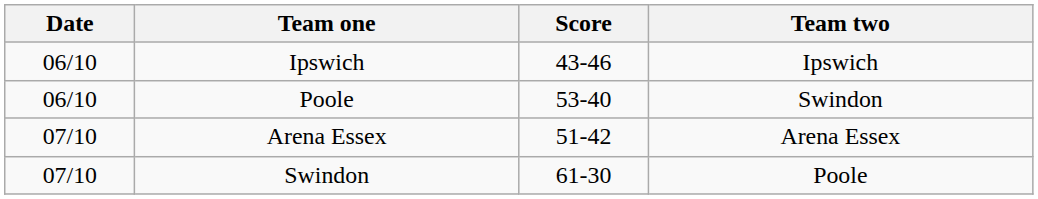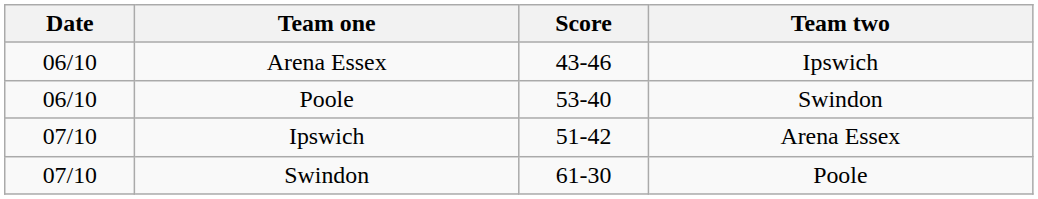(327, 61) Ipswich -> (327, 61) Arena Essex
(327, 136) Arena Essex -> (327, 136) Ipswich
